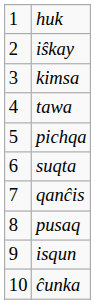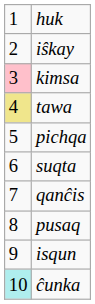(13, 78) no background -> (13, 78) pink background
(13, 107) no background -> (13, 107) khaki background
(18, 284) no background -> (18, 284) paleturquoise background
